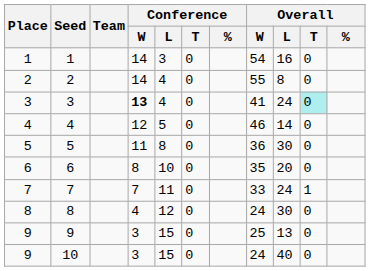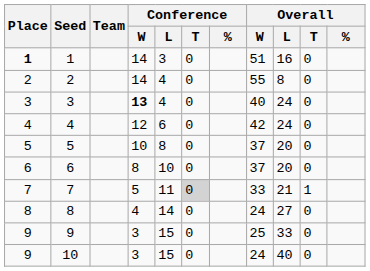(28, 59) normal -> (28, 59) bold
(258, 59) 54 -> (258, 59) 51
(258, 103) 41 -> (258, 103) 40
(307, 103) paleturquoise background -> (307, 103) no background
(162, 125) 5 -> (162, 125) 6
(258, 125) 46 -> (258, 125) 42
(285, 125) 14 -> (285, 125) 24
(139, 146) 11 -> (139, 146) 10
(258, 146) 36 -> (258, 146) 37
(285, 146) 30 -> (285, 146) 20
(258, 168) 35 -> (258, 168) 37
(135, 190) 7 -> (135, 190) 5
(189, 190) no background -> (189, 190) lightgrey background
(285, 190) 24 -> (285, 190) 21
(166, 212) 12 -> (166, 212) 14
(285, 212) 30 -> (285, 212) 27
(285, 234) 13 -> (285, 234) 33
